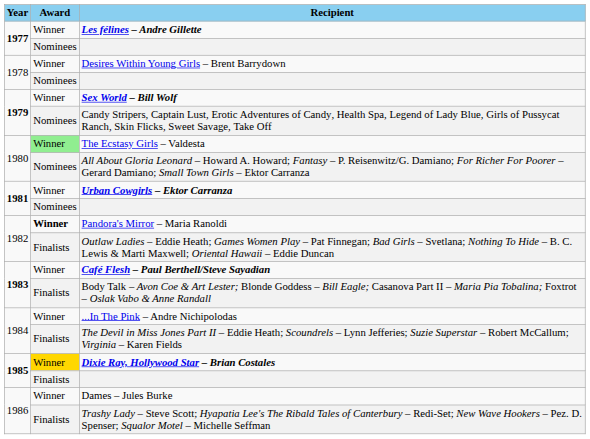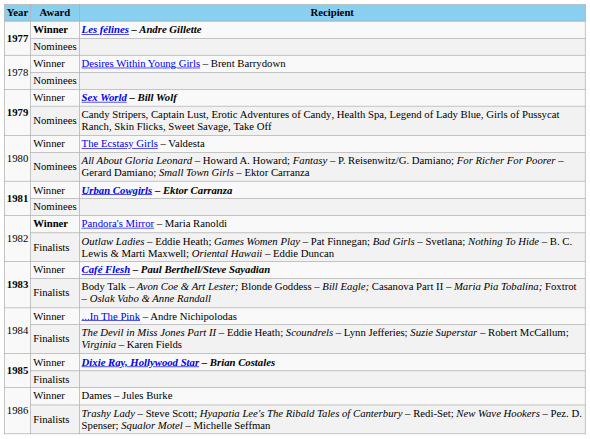(49, 30) normal -> (51, 30) bold
(49, 144) lightgreen background -> (49, 144) no background
(49, 362) gold background -> (49, 362) no background
